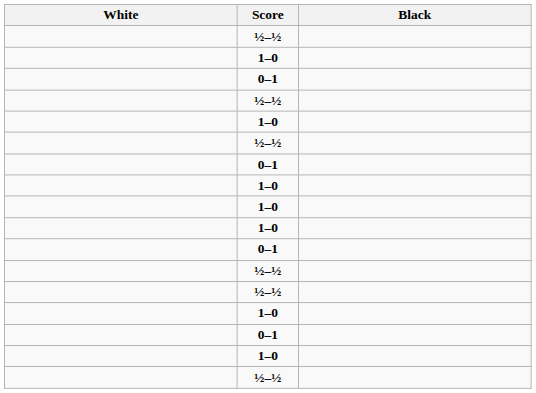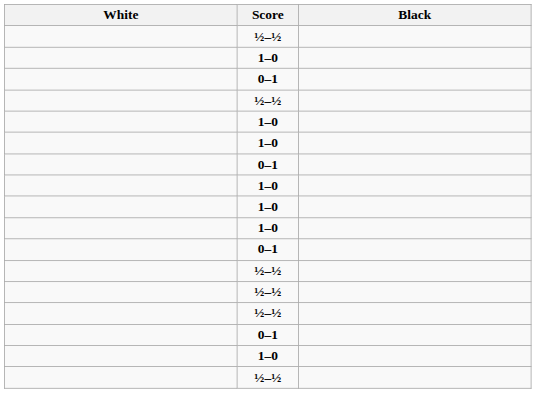(268, 143) ½–½ -> (268, 143) 1–0
(268, 313) 1–0 -> (268, 313) ½–½
